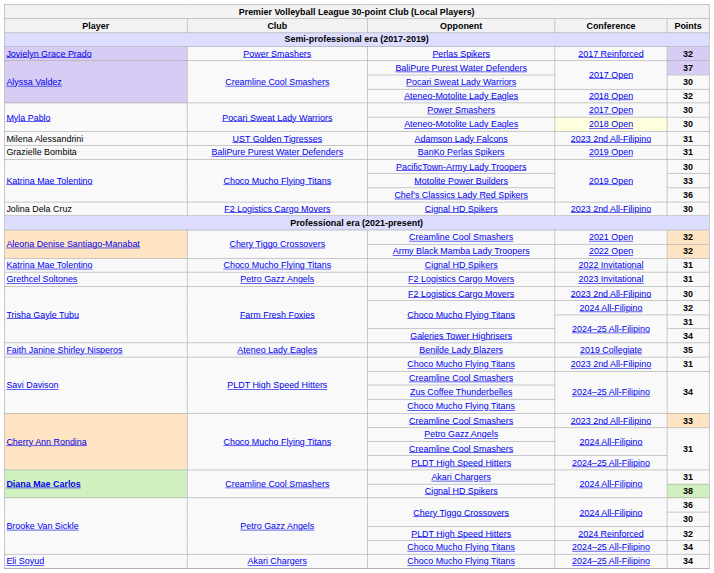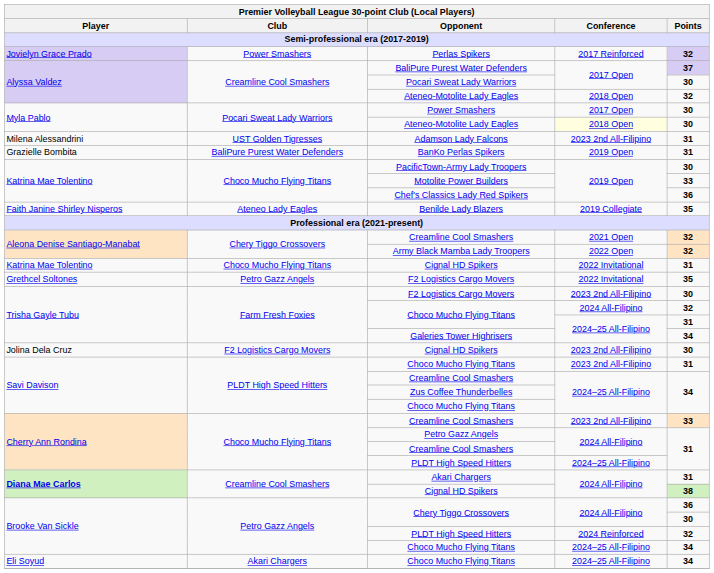rows swapped: (64, 350) <-> (39, 209)
(611, 280) 2023 Invitational -> (611, 280) 2022 Invitational
(688, 280) 31 -> (688, 280) 35
